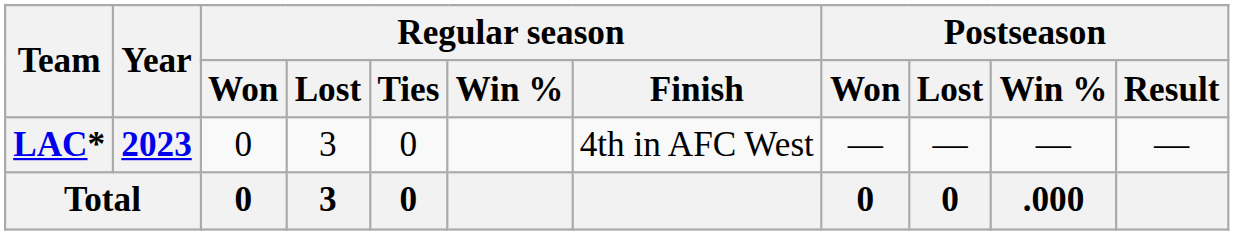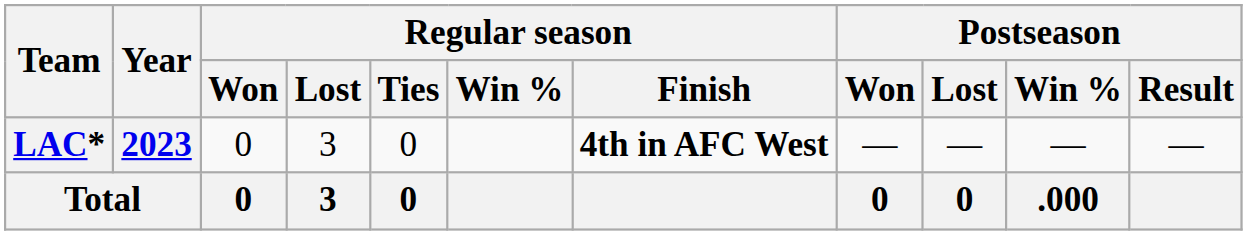(697, 144) normal -> (704, 144) bold
